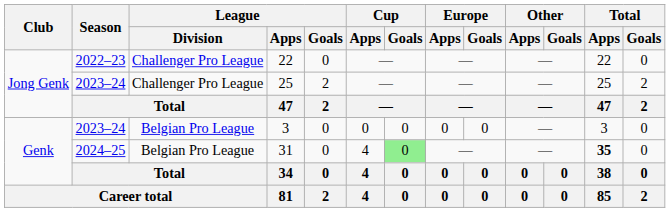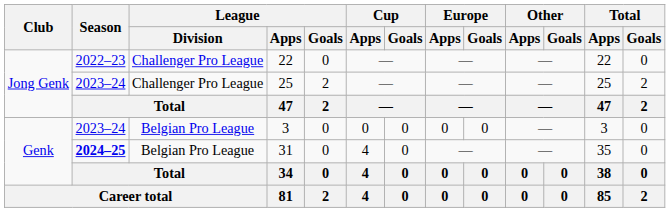(101, 151) normal -> (101, 151) bold
(405, 151) lightgreen background -> (405, 151) no background
(604, 151) bold -> (604, 151) normal
